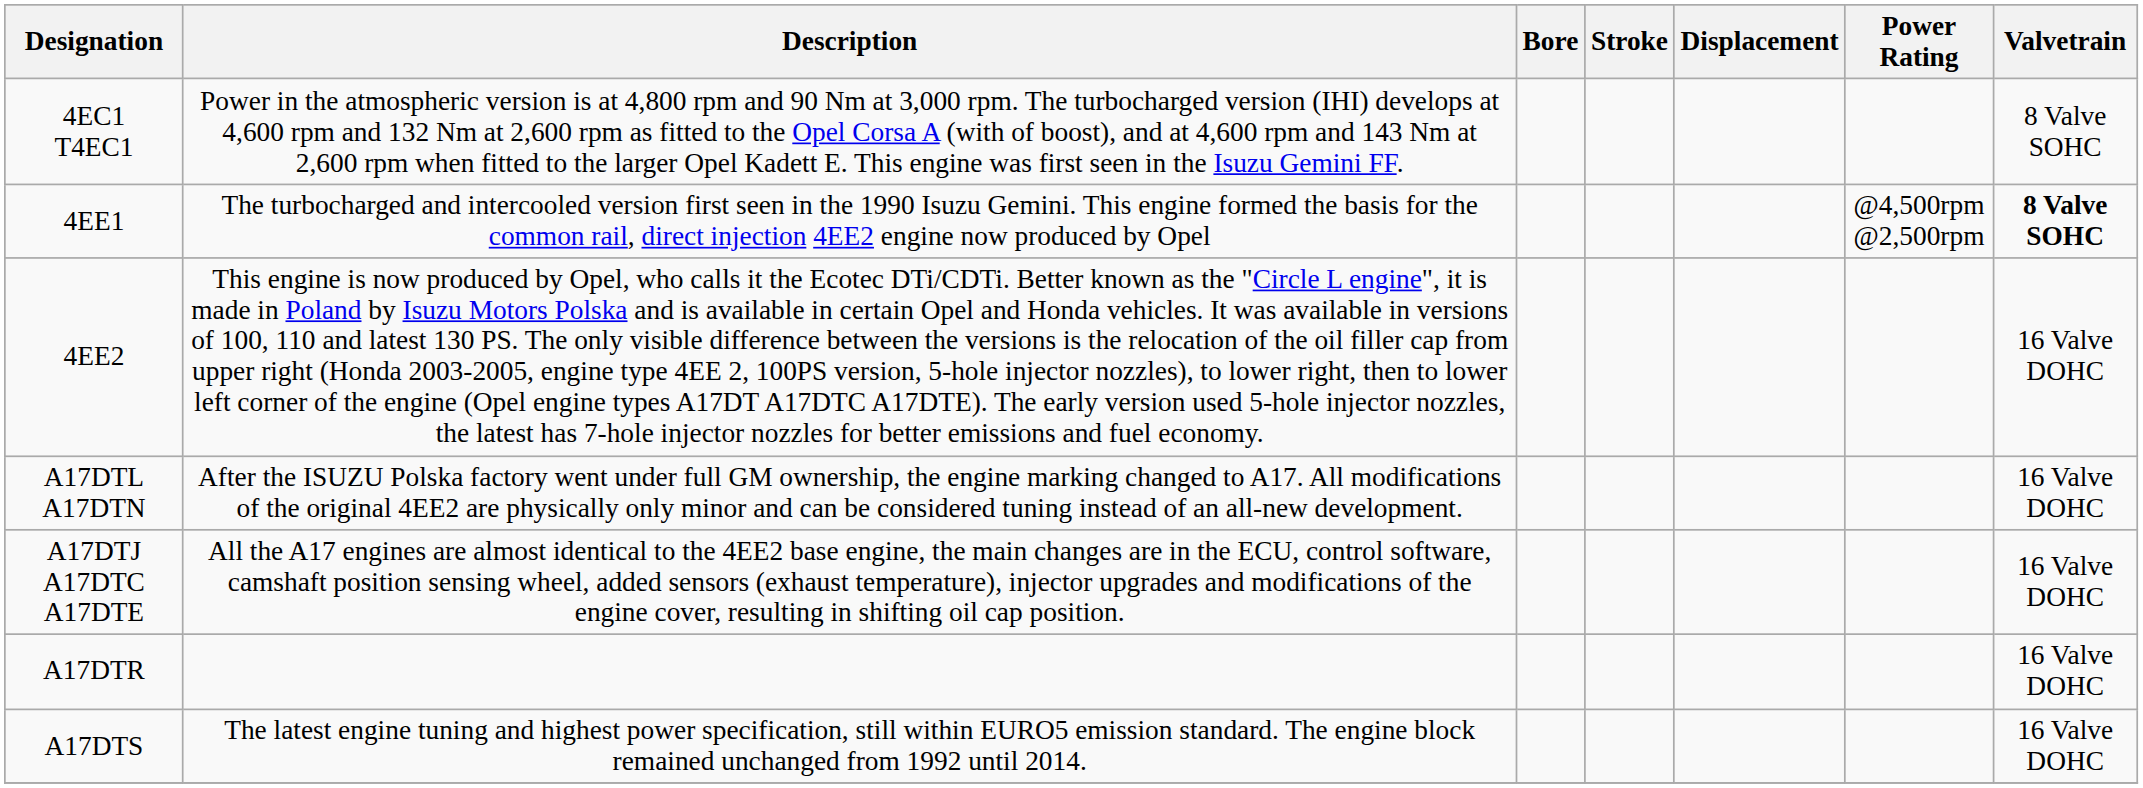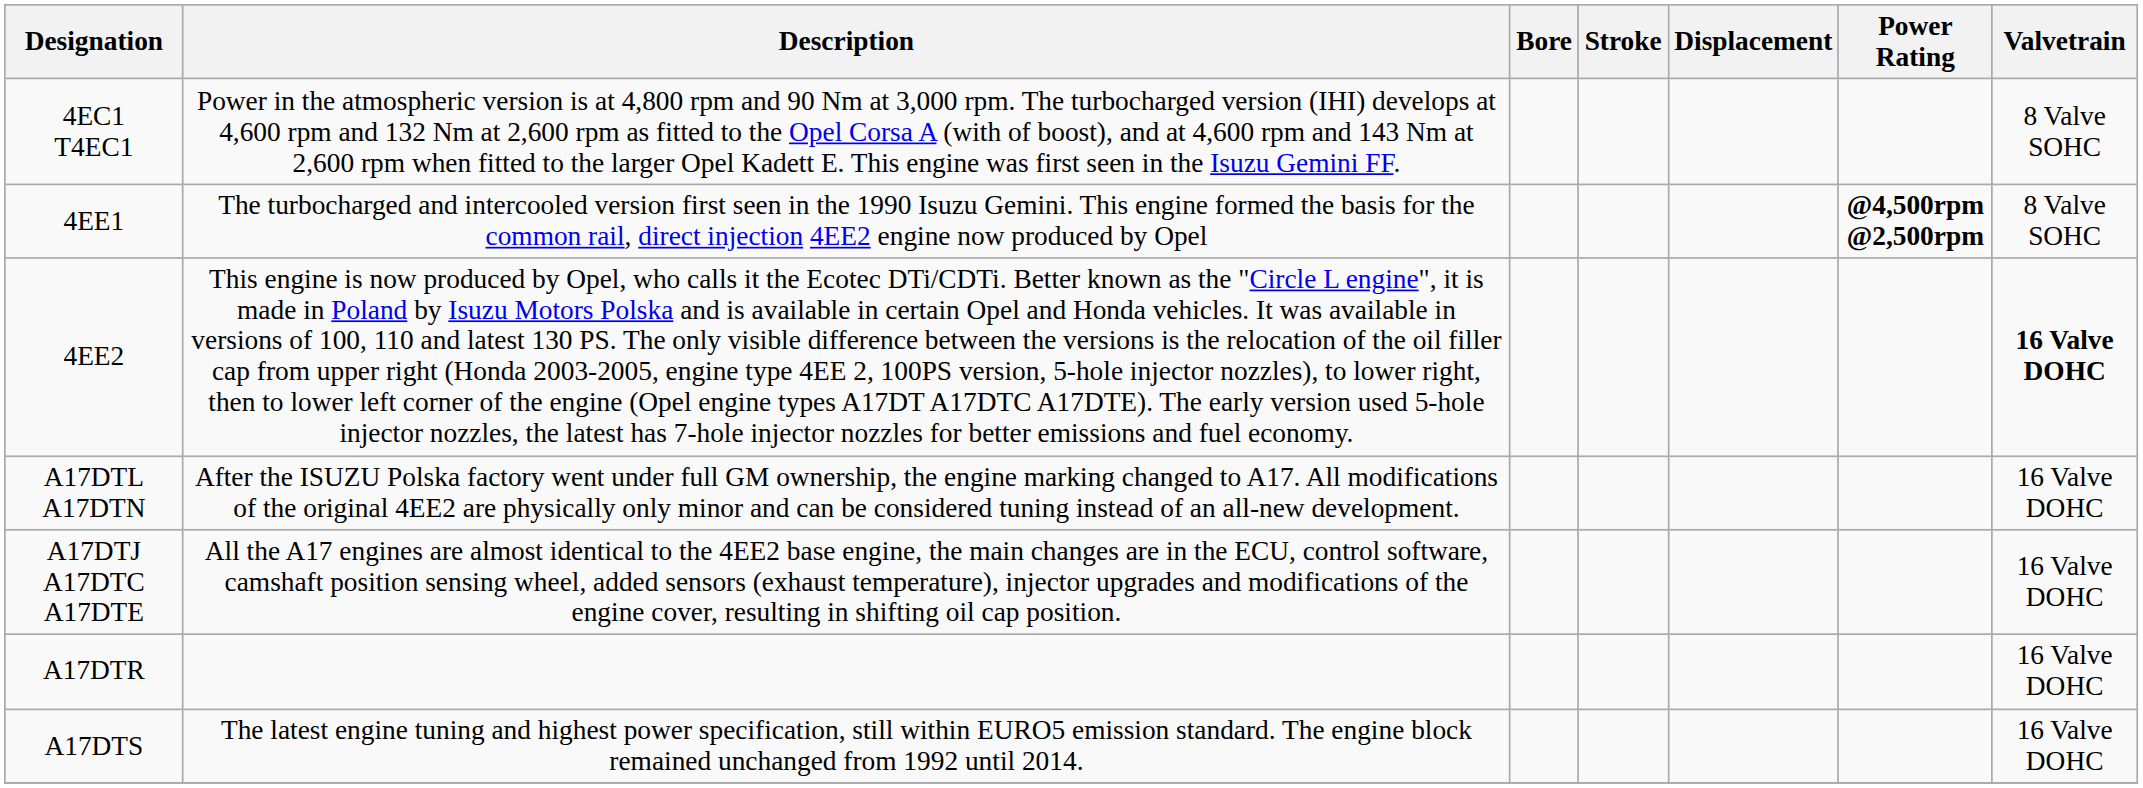(1919, 220) normal -> (1915, 220) bold
(2065, 220) bold -> (2065, 220) normal
(2065, 356) normal -> (2065, 356) bold
